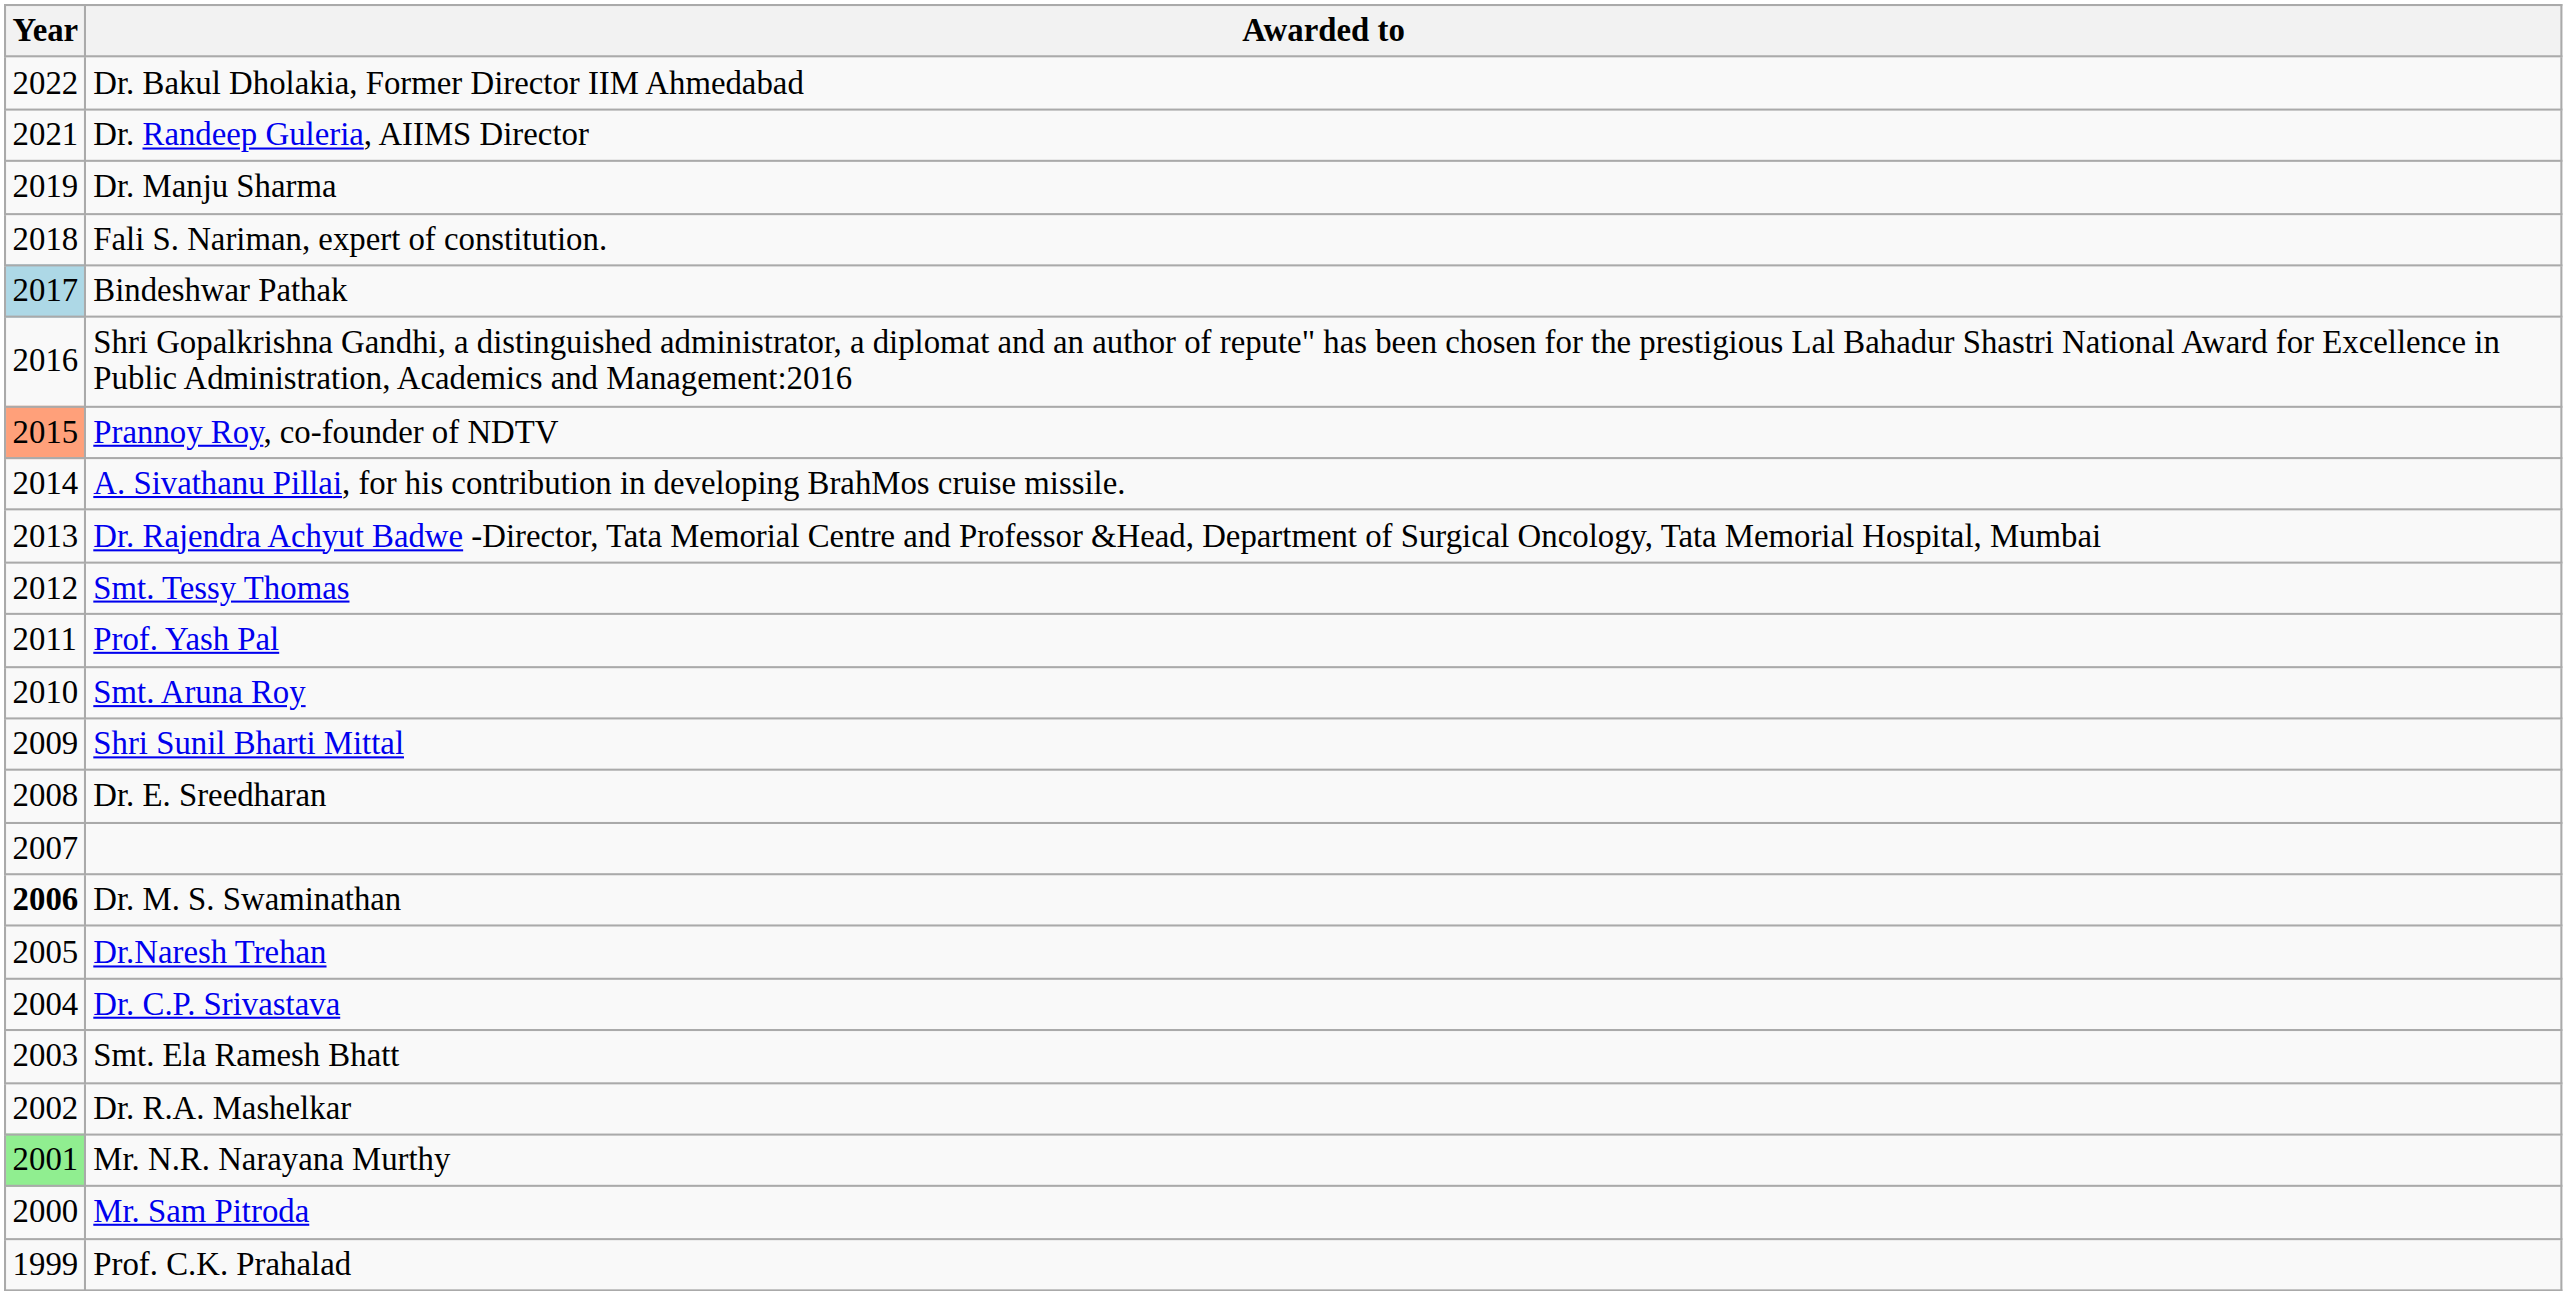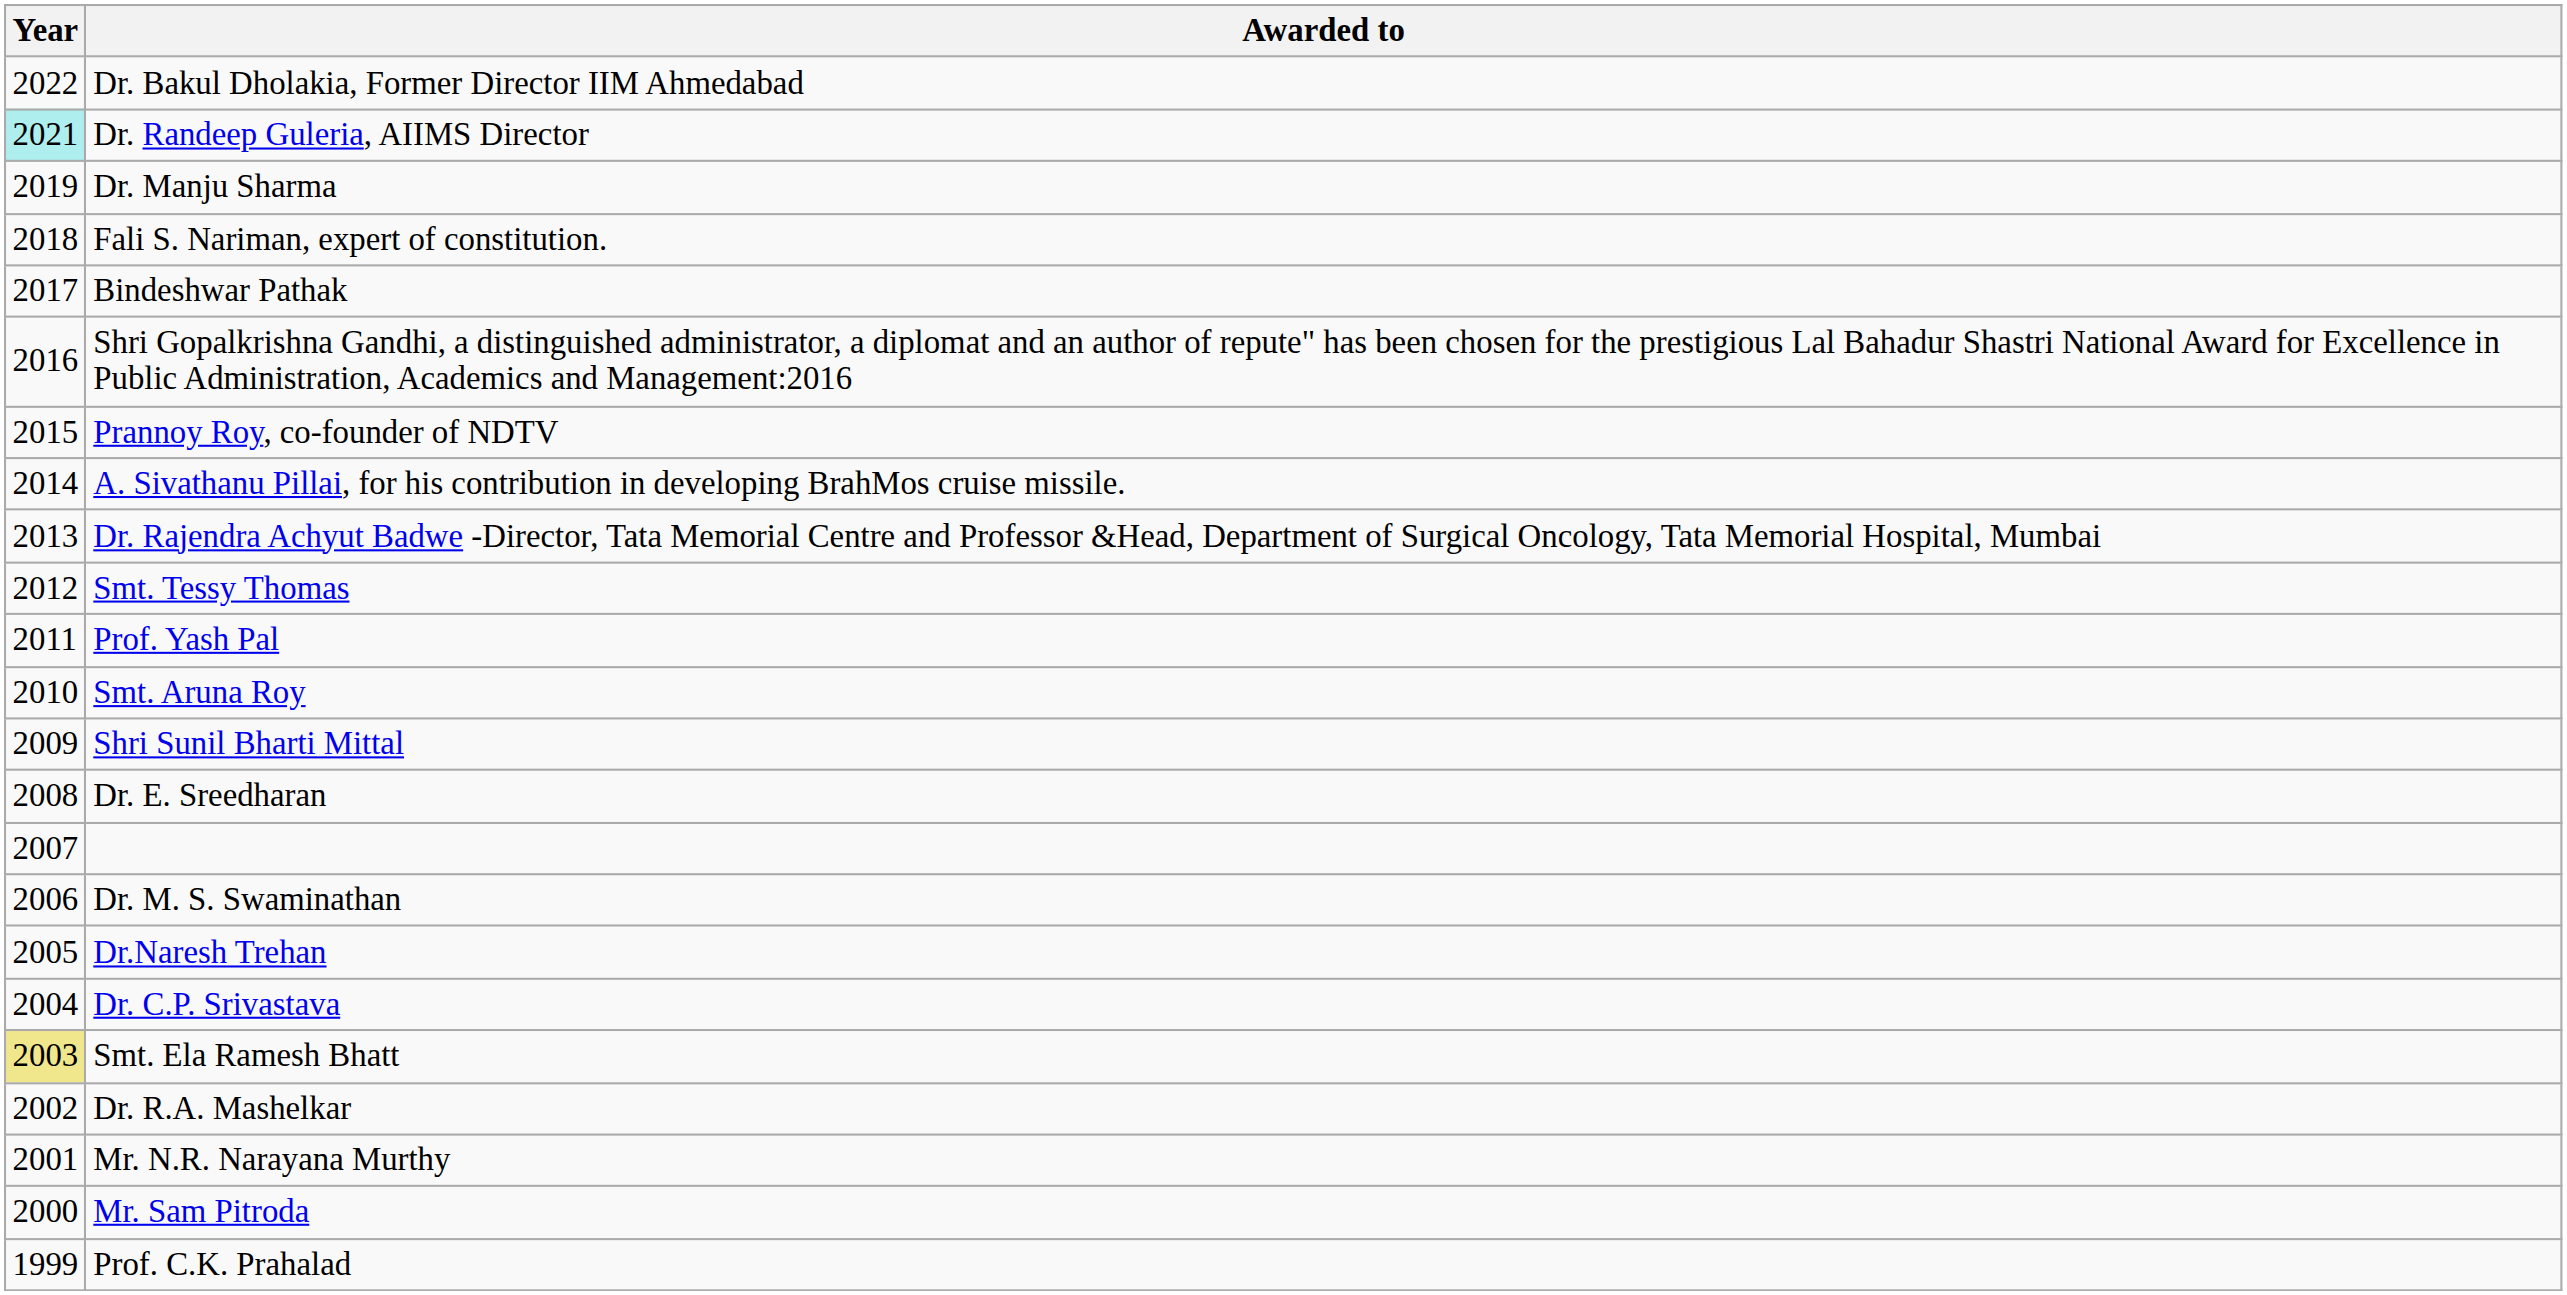(45, 134) no background -> (45, 134) paleturquoise background
(45, 290) lightblue background -> (45, 290) no background
(45, 431) lightsalmon background -> (45, 431) no background
(45, 899) bold -> (45, 899) normal
(45, 1055) no background -> (45, 1055) khaki background
(45, 1159) lightgreen background -> (45, 1159) no background
